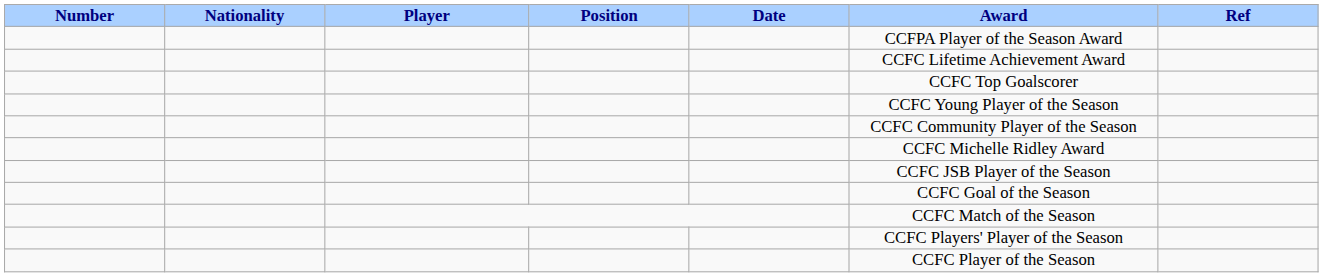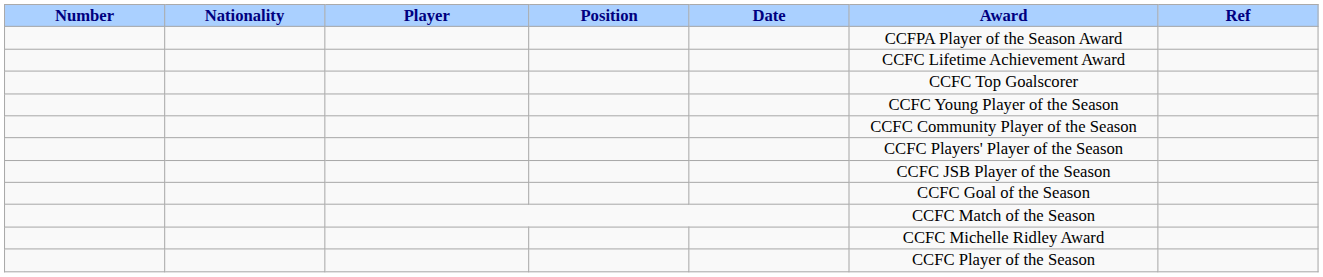(1004, 148) CCFC Michelle Ridley Award -> (1004, 148) CCFC Players' Player of the Season
(1004, 237) CCFC Players' Player of the Season -> (1004, 237) CCFC Michelle Ridley Award
